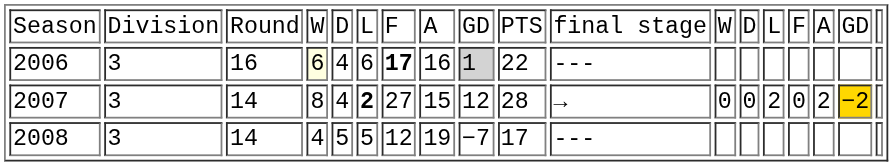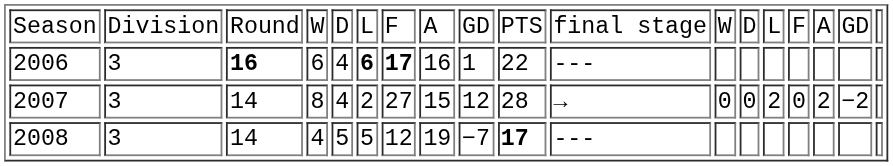(244, 64) normal -> (244, 64) bold
(318, 64) lightyellow background -> (318, 64) no background
(367, 64) normal -> (367, 64) bold
(469, 64) lightgrey background -> (469, 64) no background
(367, 102) bold -> (367, 102) normal
(855, 102) gold background -> (855, 102) no background
(515, 139) normal -> (515, 139) bold
